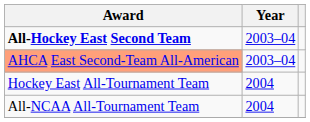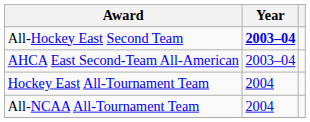(99, 38) bold -> (95, 38) normal
(270, 38) normal -> (270, 38) bold
(123, 60) lightsalmon background -> (123, 60) no background
